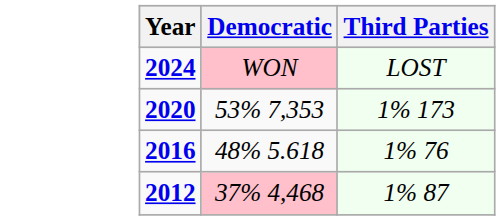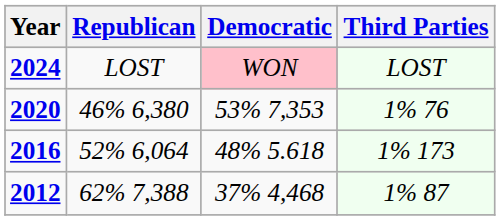+ column: (134, 26)
(416, 109) 1% 173 -> (416, 109) 1% 76
(416, 151) 1% 76 -> (416, 151) 1% 173
(270, 192) pink background -> (270, 192) no background
